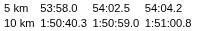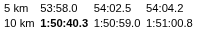(64, 23) normal -> (64, 23) bold
